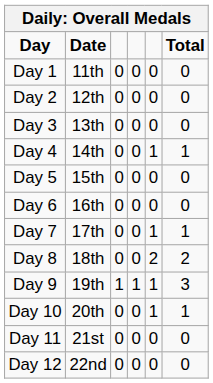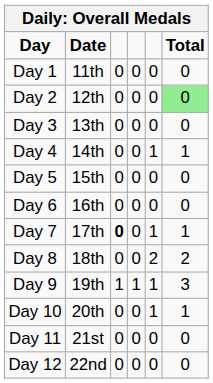(185, 98) no background -> (185, 98) lightgreen background
(119, 231) normal -> (119, 231) bold
